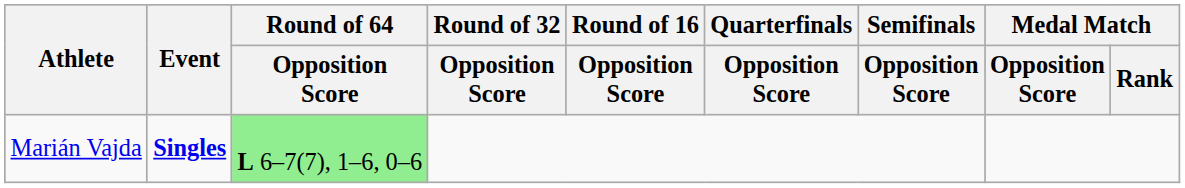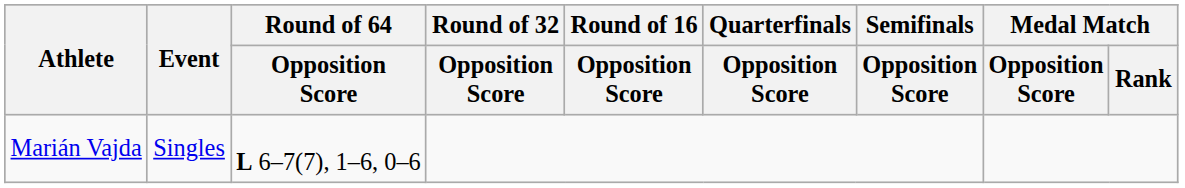(190, 148) bold -> (189, 148) normal
(330, 162) lightgreen background -> (328, 162) no background
